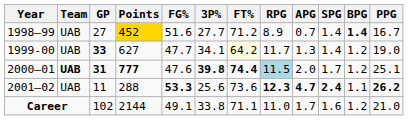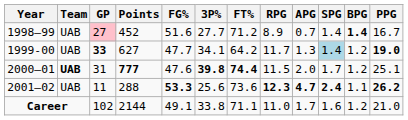(100, 32) no background -> (100, 32) pink background
(129, 32) gold background -> (129, 32) no background
(244, 51) lightyellow background -> (244, 51) no background
(331, 51) no background -> (331, 51) lightblue background
(386, 51) normal -> (386, 51) bold
(100, 69) bold -> (100, 69) normal
(276, 69) lightblue background -> (276, 69) no background
